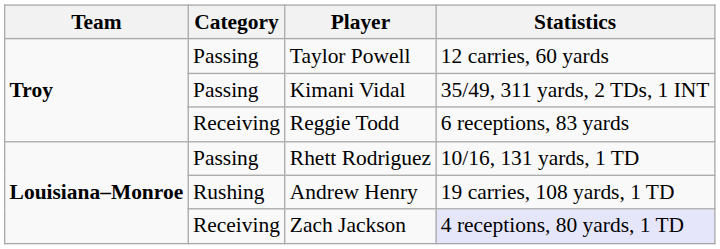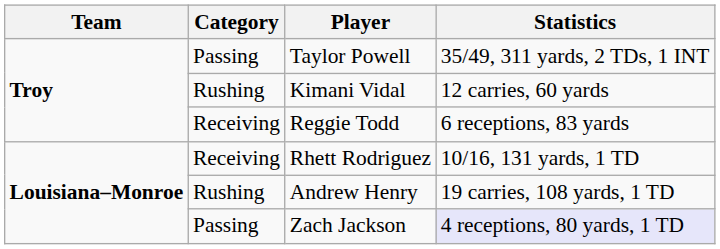(525, 55) 12 carries, 60 yards -> (575, 55) 35/49, 311 yards, 2 TDs, 1 INT
(226, 89) Passing -> (229, 89) Rushing
(575, 89) 35/49, 311 yards, 2 TDs, 1 INT -> (525, 89) 12 carries, 60 yards
(226, 157) Passing -> (236, 157) Receiving
(236, 225) Receiving -> (226, 225) Passing
